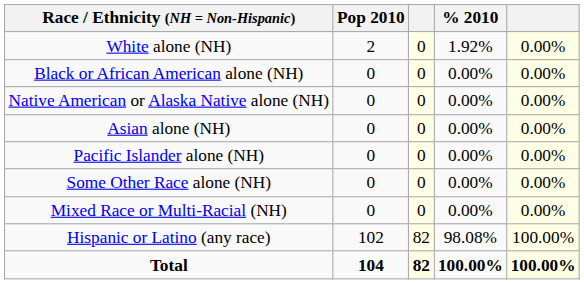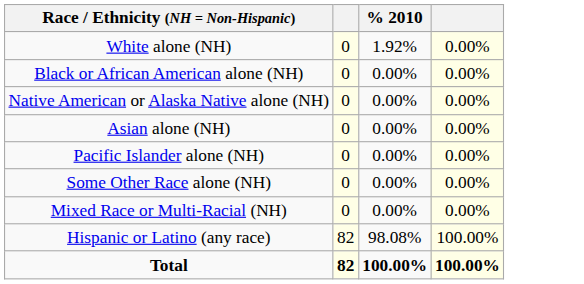- column: (371, 18)
